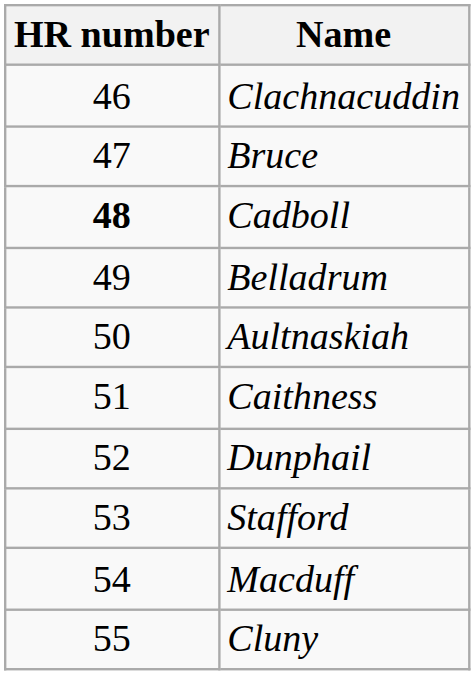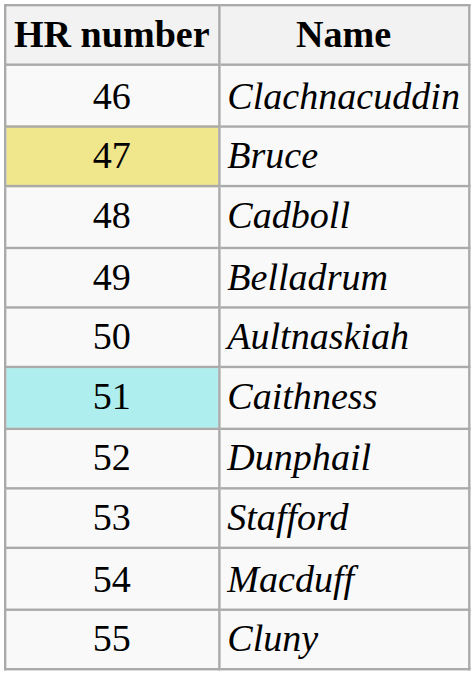(112, 155) no background -> (112, 155) khaki background
(112, 215) bold -> (112, 215) normal
(112, 397) no background -> (112, 397) paleturquoise background
